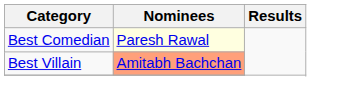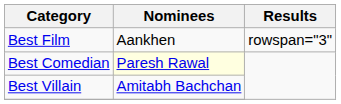+ row: (39, 39)
(179, 63) lightsalmon background -> (179, 87) no background
